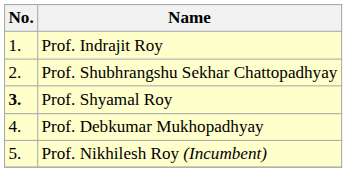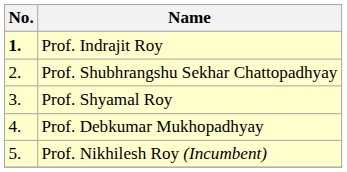(15, 45) normal -> (15, 45) bold
(15, 99) bold -> (15, 99) normal
